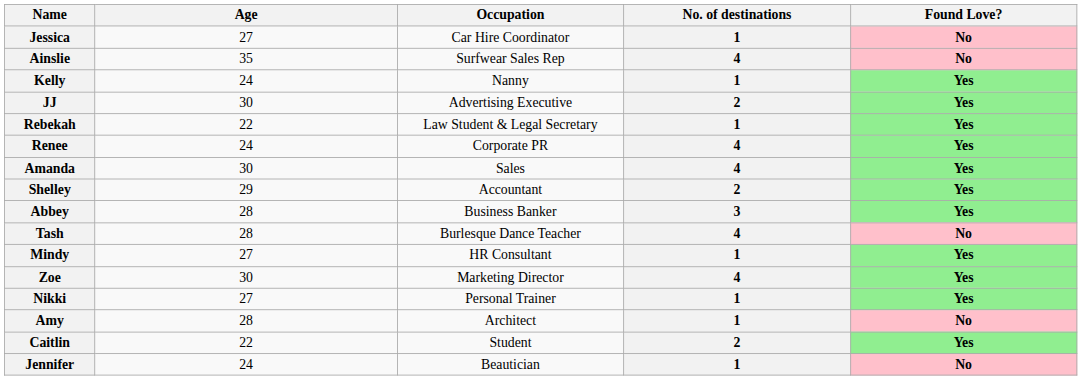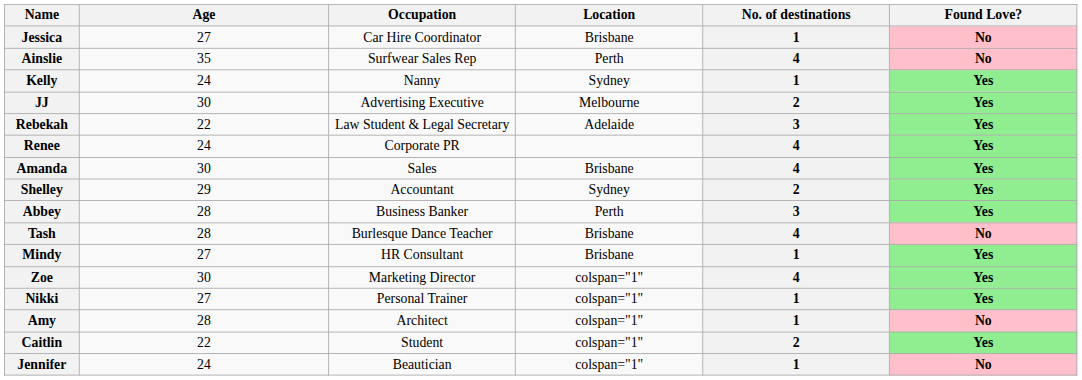+ column: (609, 15)
(737, 124) 1 -> (796, 124) 3
